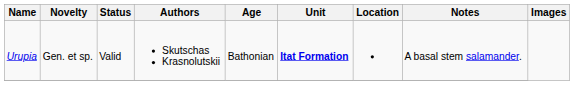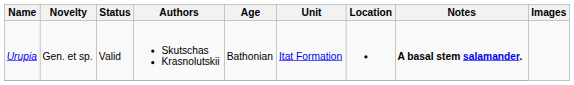(314, 56) bold -> (311, 56) normal
(463, 56) normal -> (460, 56) bold
